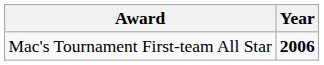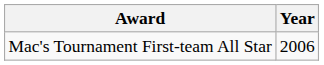(297, 45) bold -> (297, 45) normal
